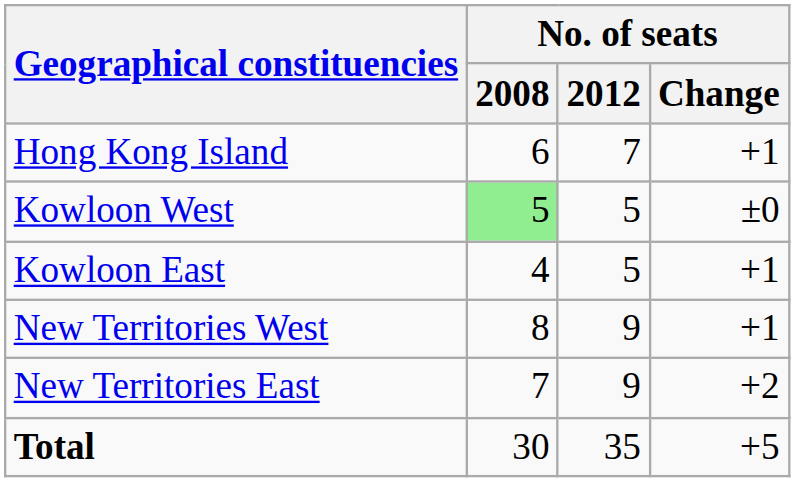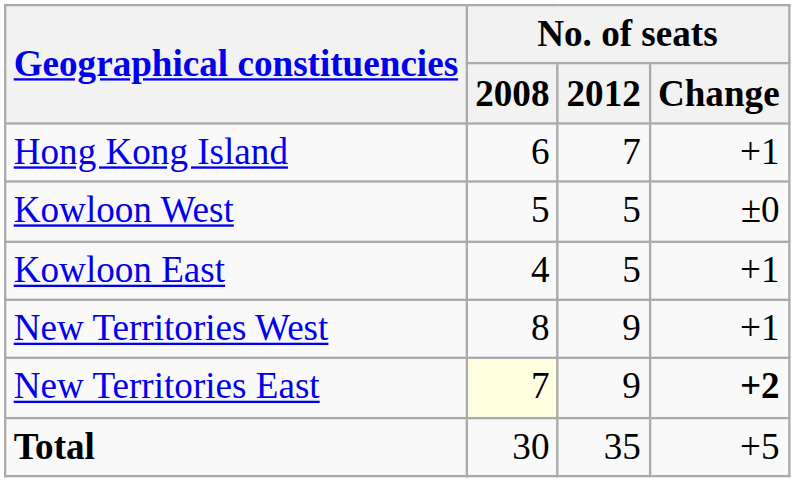(540, 210) lightgreen background -> (540, 210) no background
(540, 387) no background -> (540, 387) lightyellow background
(760, 387) normal -> (760, 387) bold
